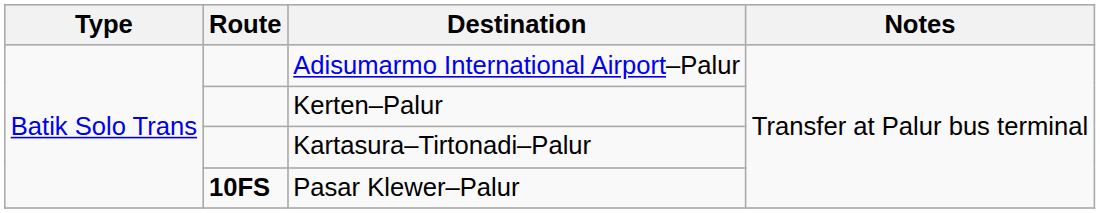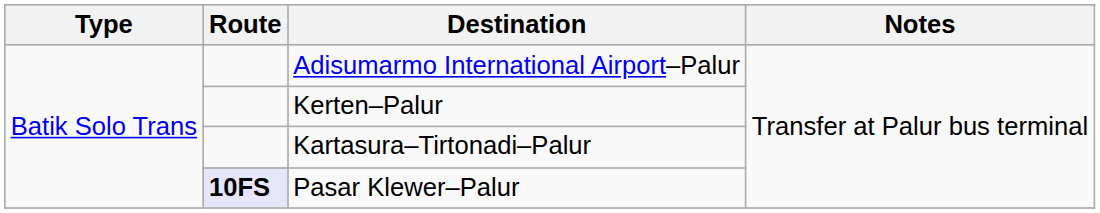(240, 187) no background -> (240, 187) lavender background
